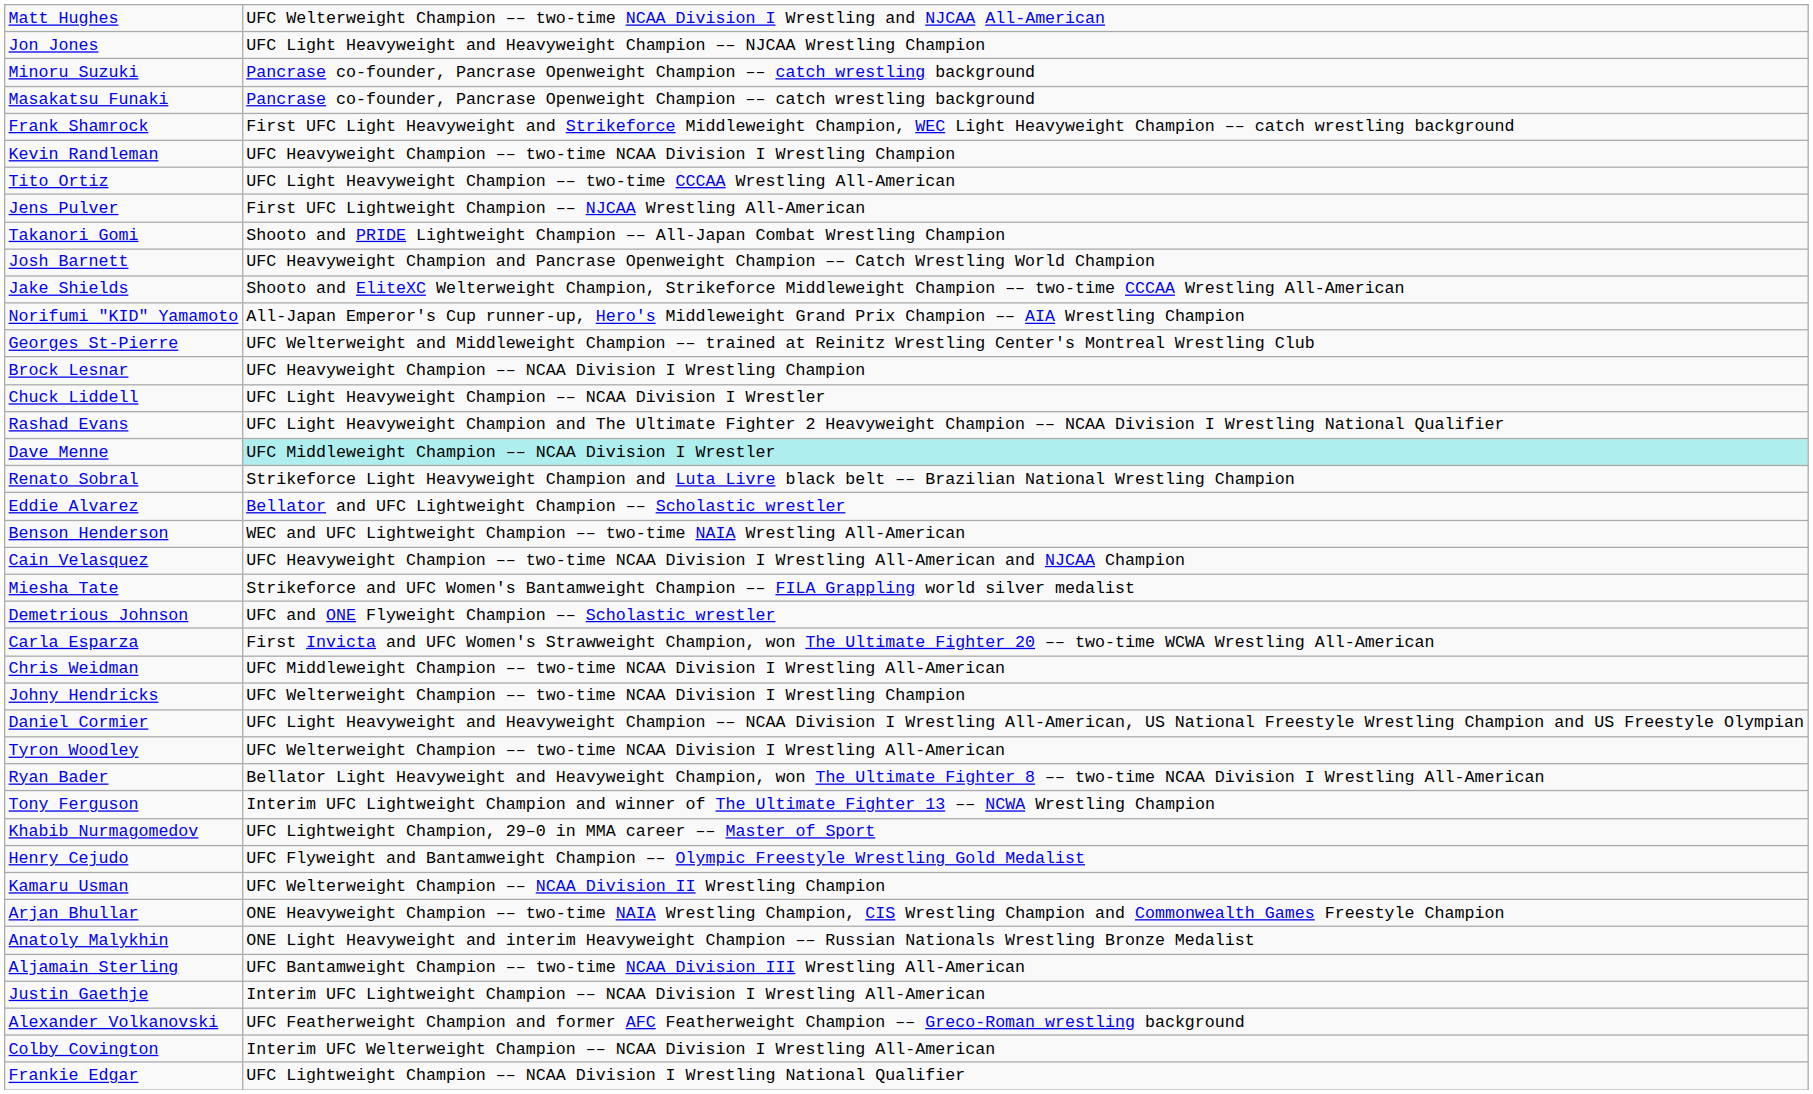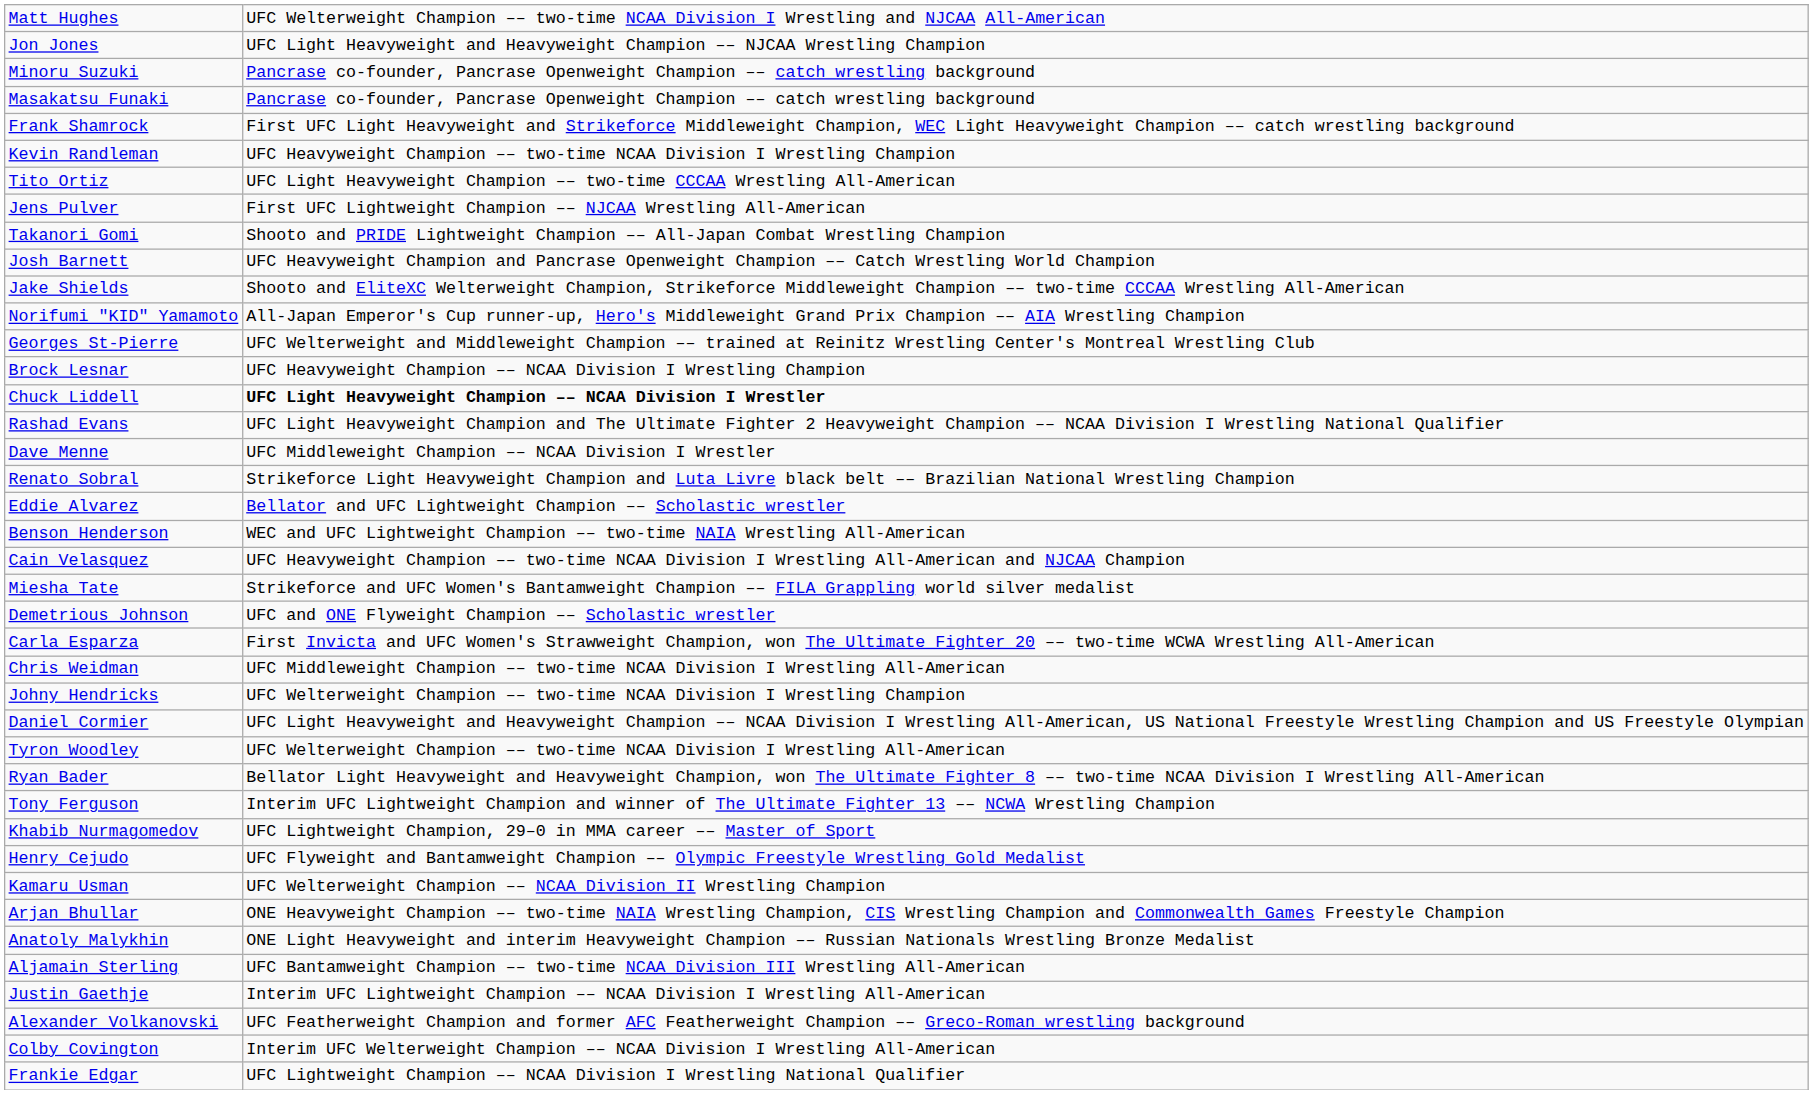(536, 398) normal -> (536, 398) bold
(511, 452) paleturquoise background -> (511, 452) no background
